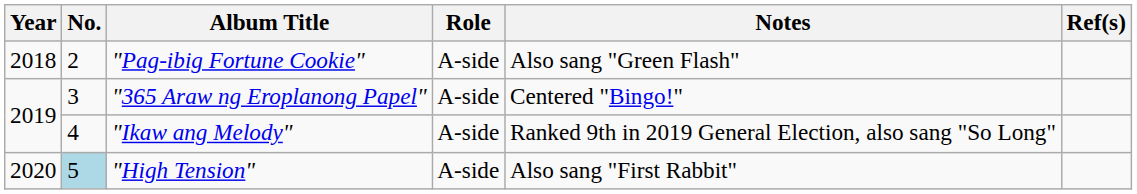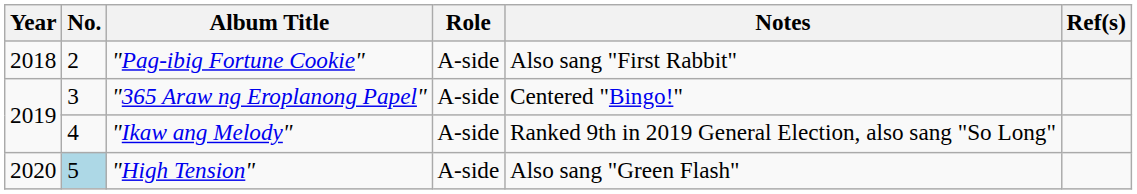(625, 59) Also sang "Green Flash" -> (623, 59) Also sang "First Rabbit"
(623, 170) Also sang "First Rabbit" -> (625, 170) Also sang "Green Flash"
